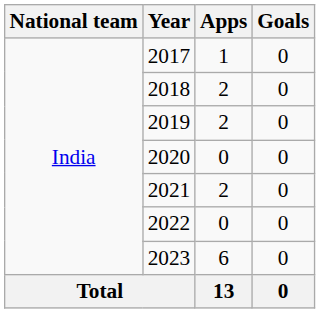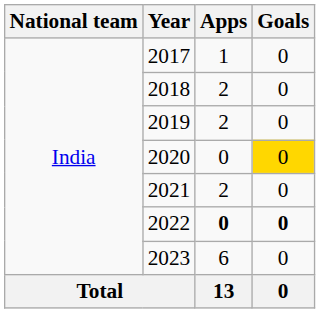(283, 156) no background -> (283, 156) gold background
(224, 223) normal -> (224, 223) bold
(283, 223) normal -> (283, 223) bold
